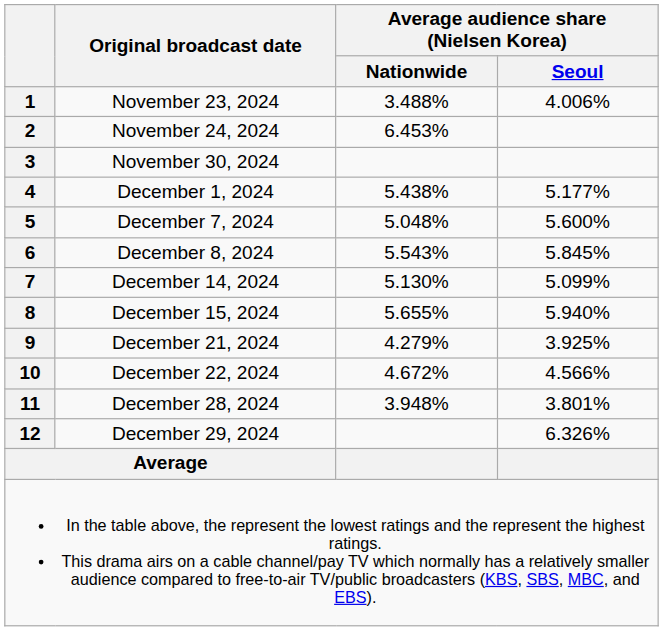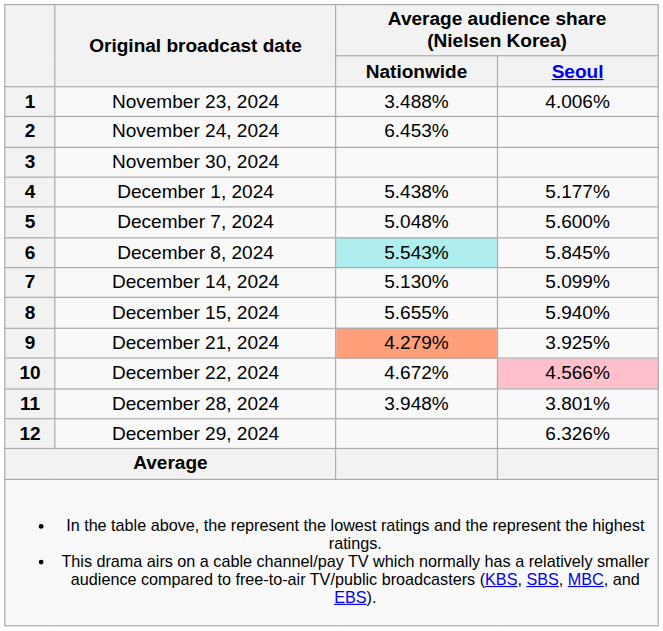(416, 252) no background -> (416, 252) paleturquoise background
(416, 342) no background -> (416, 342) lightsalmon background
(578, 373) no background -> (578, 373) pink background
